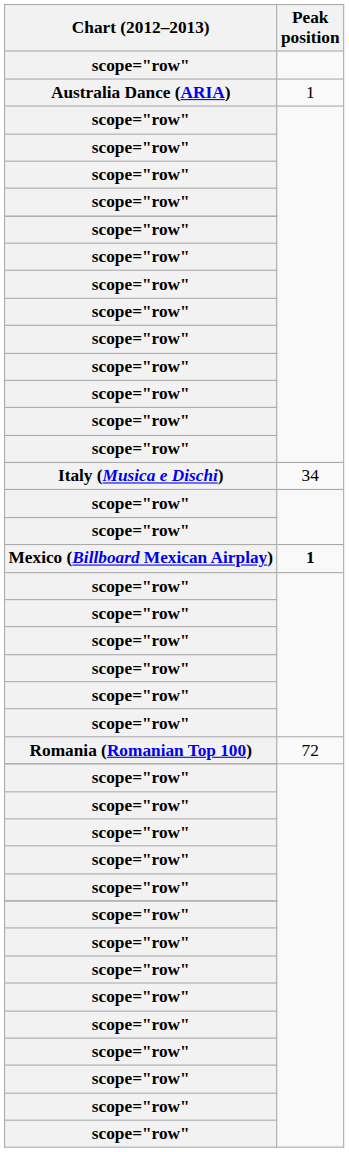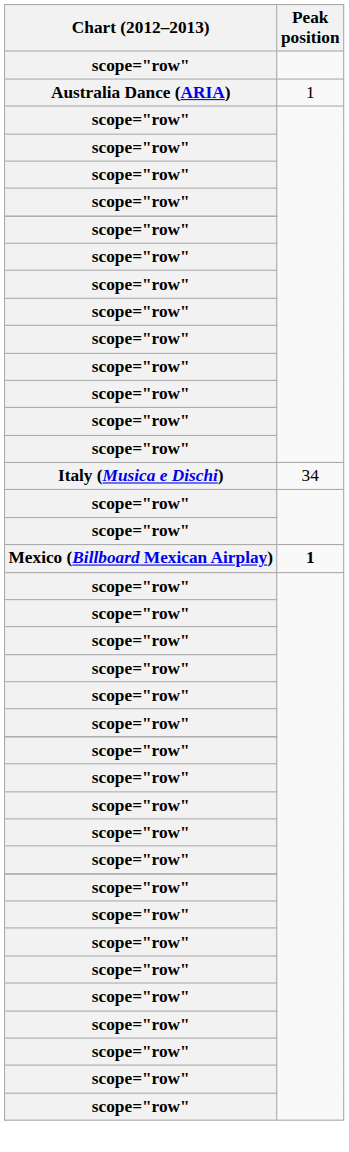- row: (141, 750)
